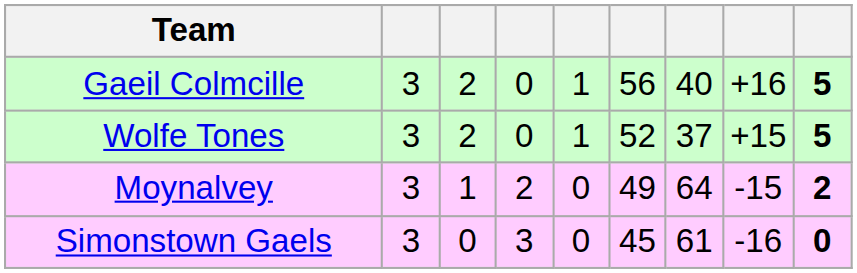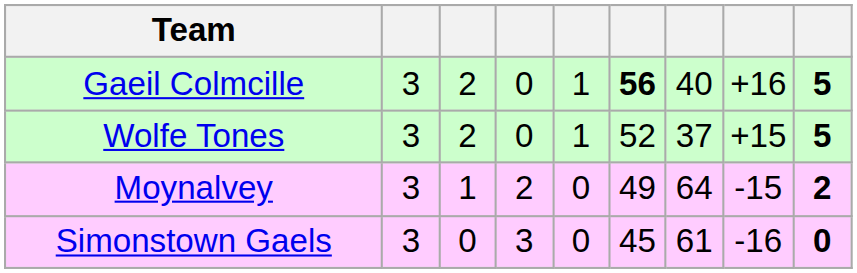(638, 83) normal -> (638, 83) bold
